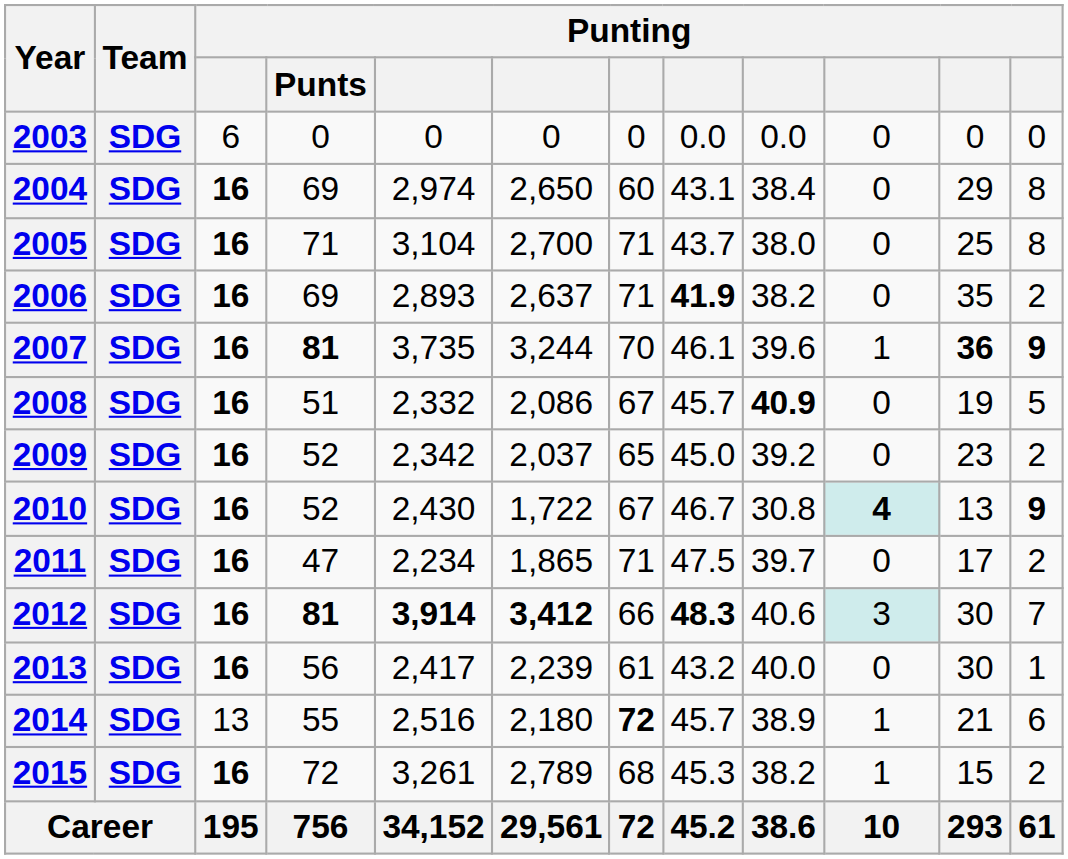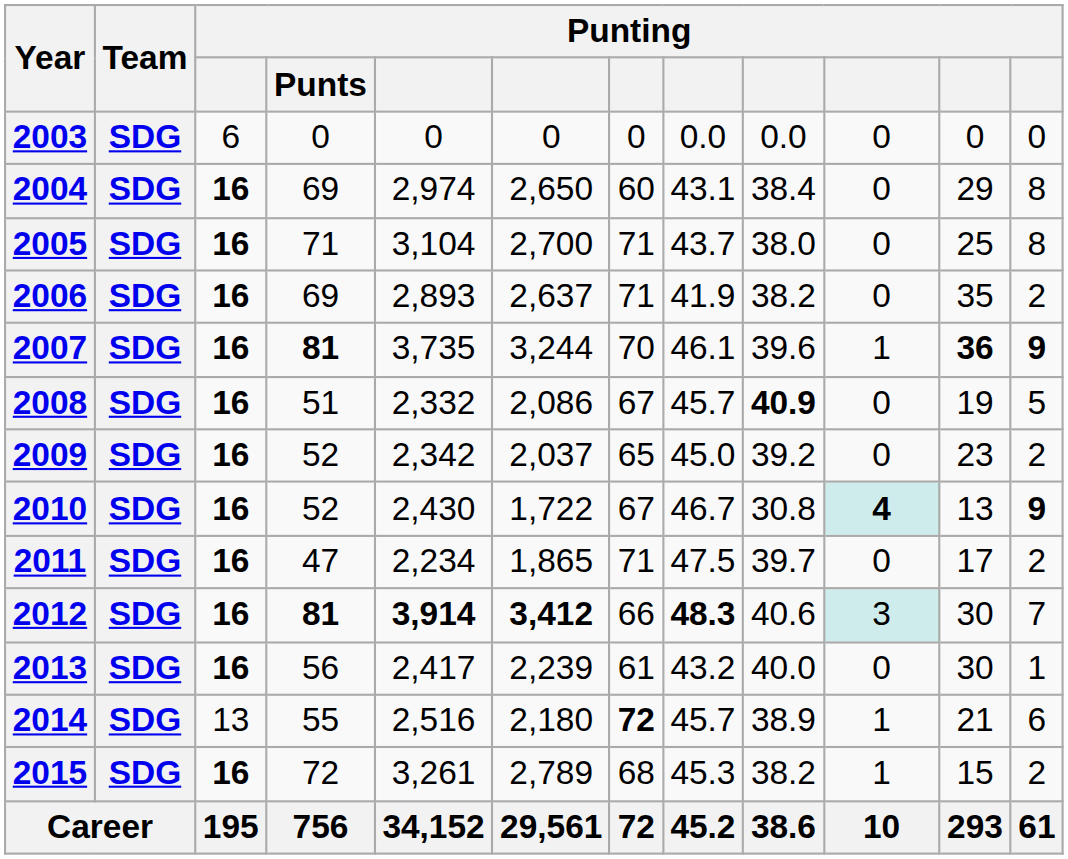(703, 296) bold -> (703, 296) normal
